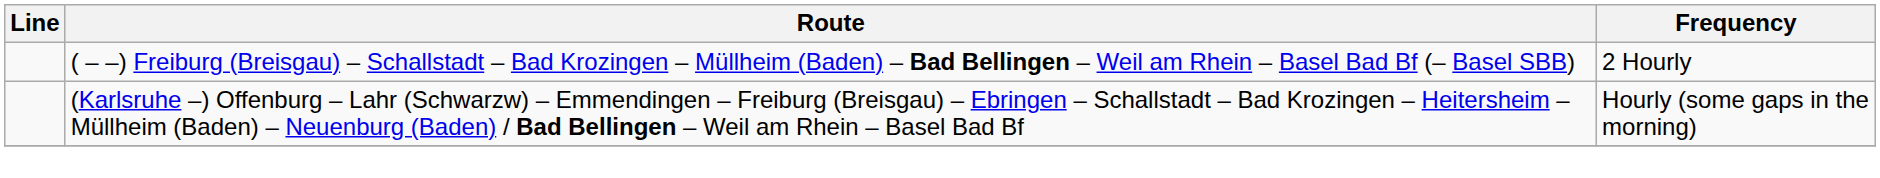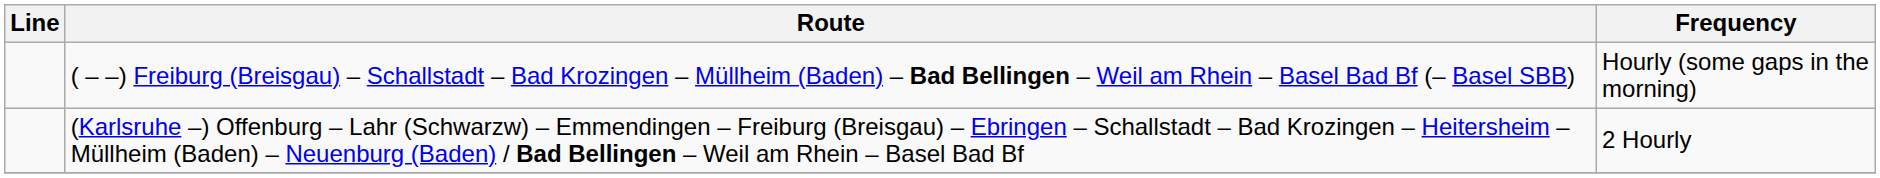(1647, 61) 2 Hourly -> (1735, 75) Hourly (some gaps in the morning)
(1735, 113) Hourly (some gaps in the morning) -> (1647, 140) 2 Hourly
